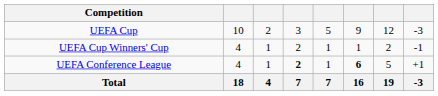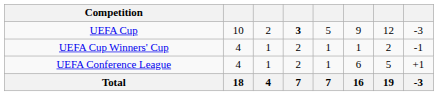(298, 30) normal -> (298, 30) bold
(298, 64) bold -> (298, 64) normal
(358, 64) bold -> (358, 64) normal
